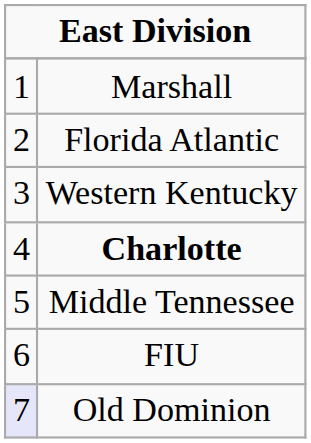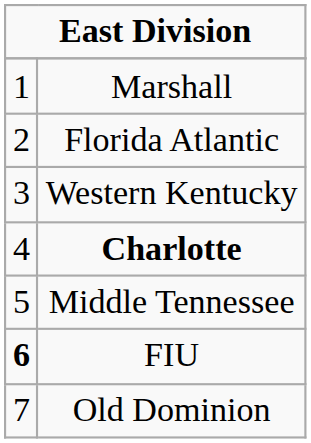(21, 355) normal -> (21, 355) bold
(21, 409) lavender background -> (21, 409) no background
